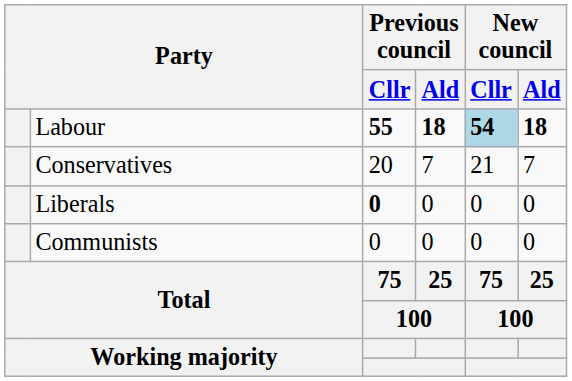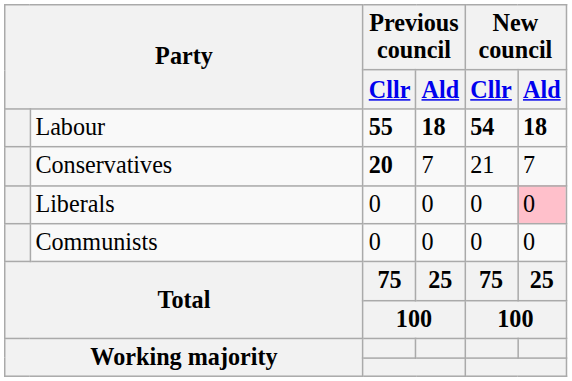(482, 127) lightblue background -> (482, 127) no background
(381, 165) normal -> (381, 165) bold
(375, 204) bold -> (375, 204) normal
(529, 204) no background -> (529, 204) pink background
